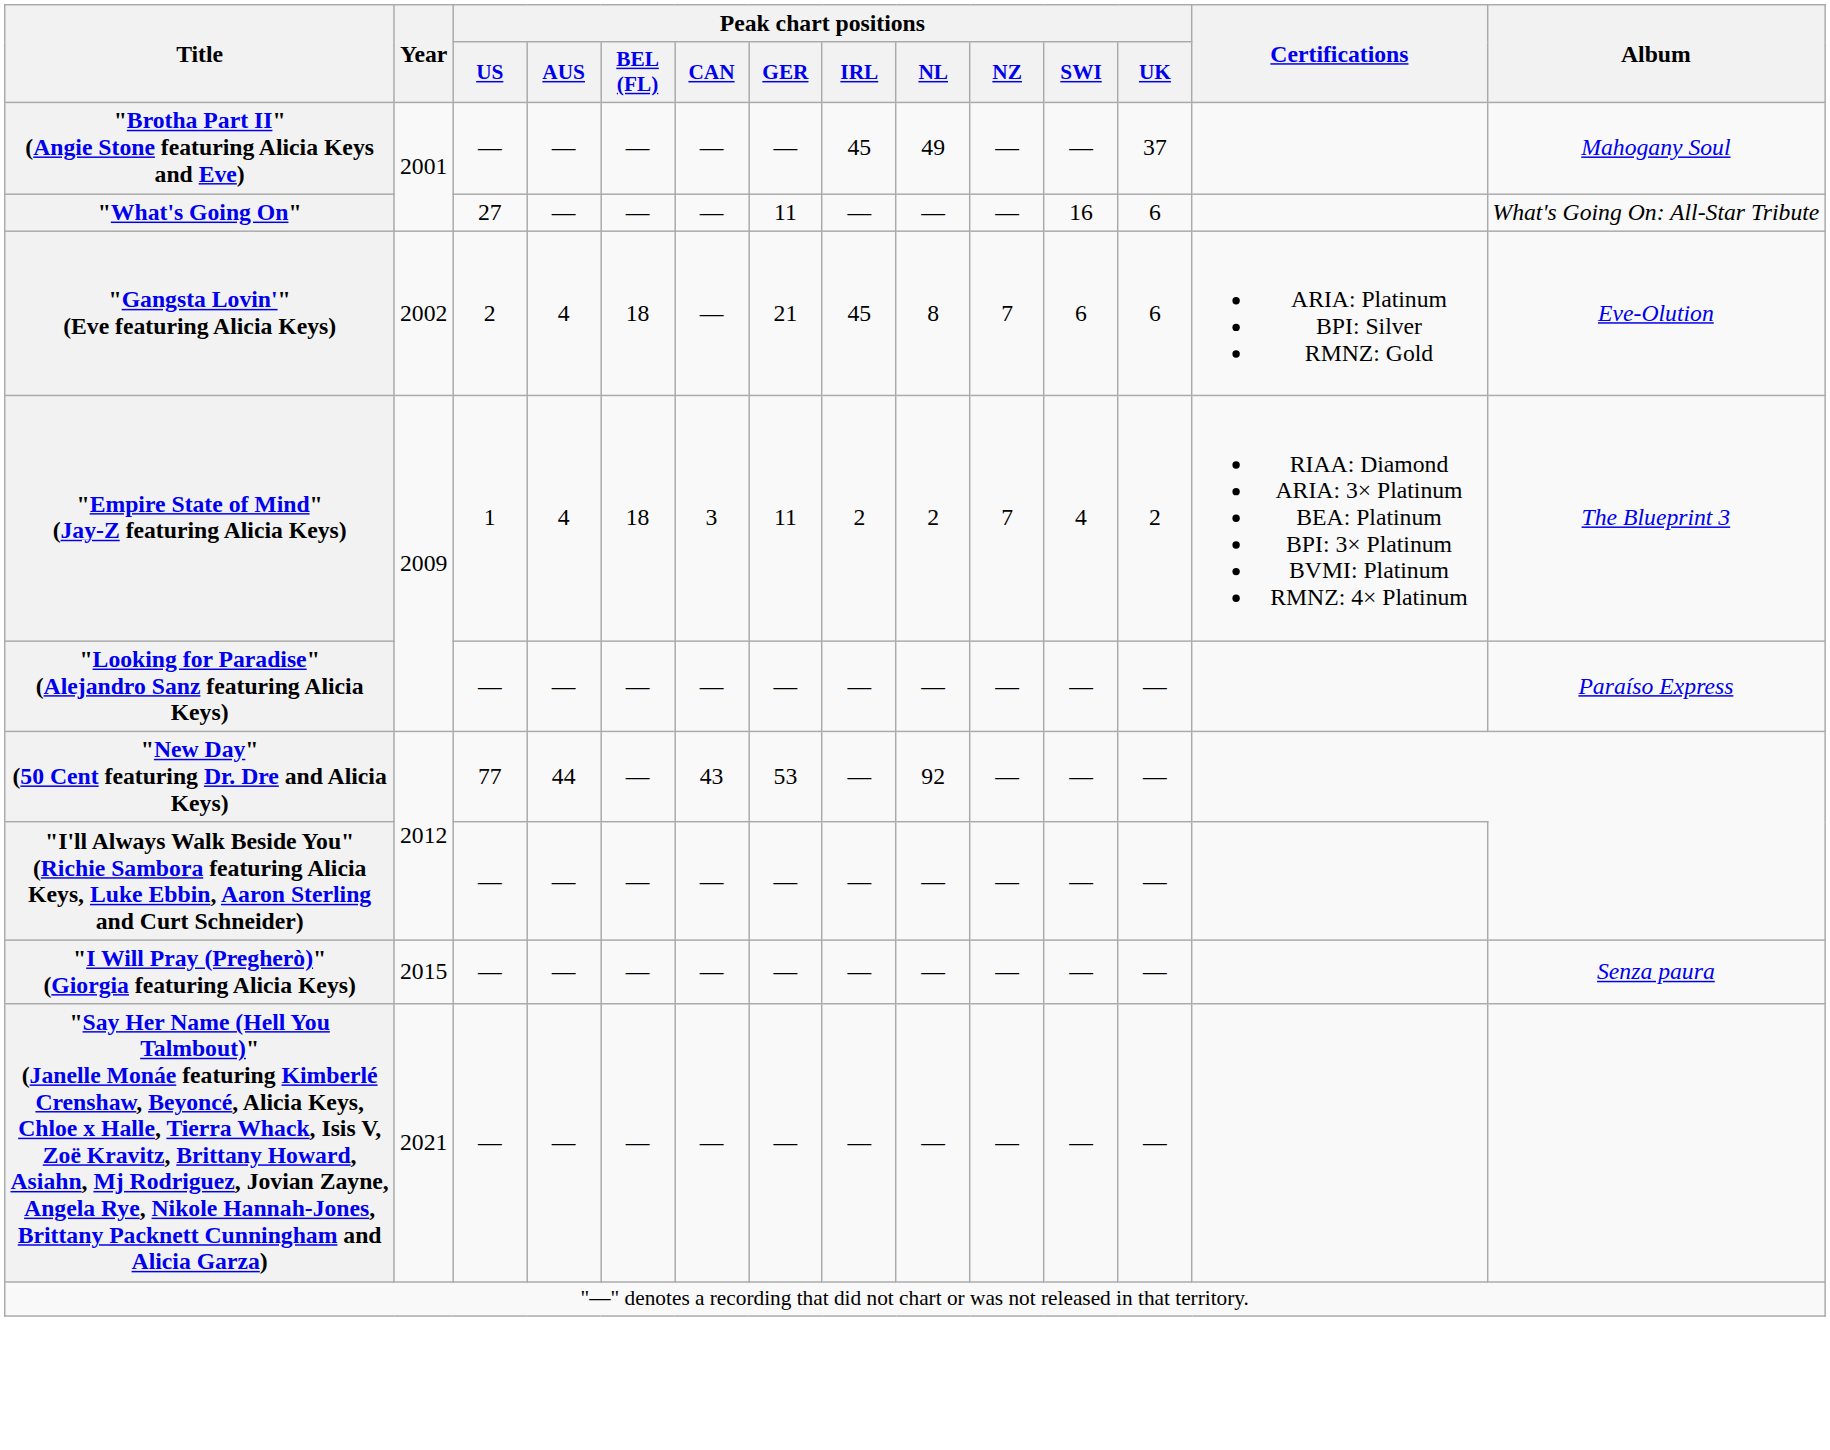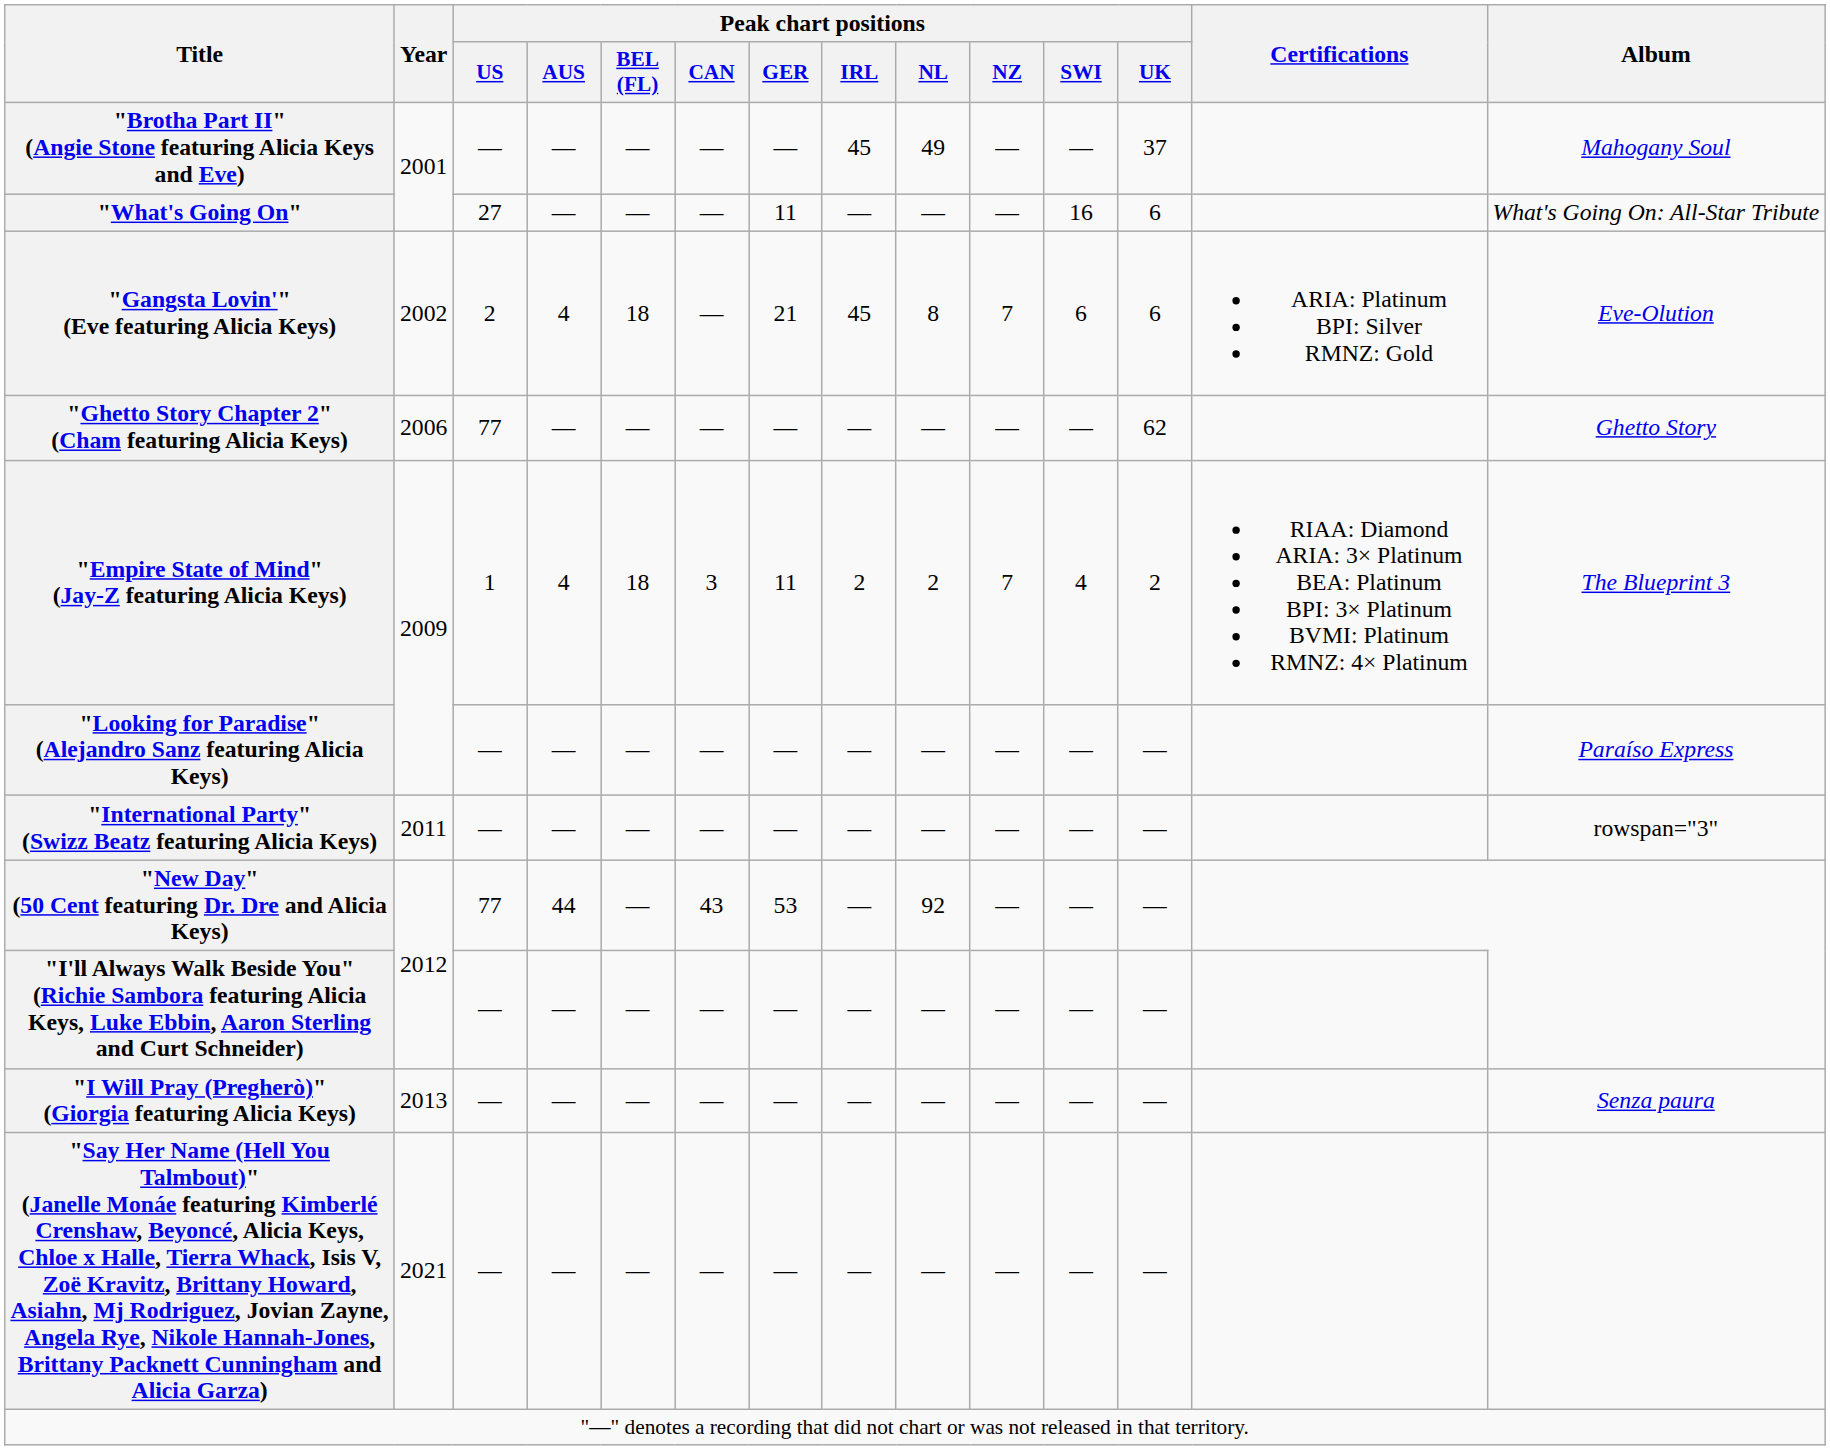+ row: (200, 427)
+ row: (200, 827)
(424, 971) 2015 -> (424, 1099) 2013
